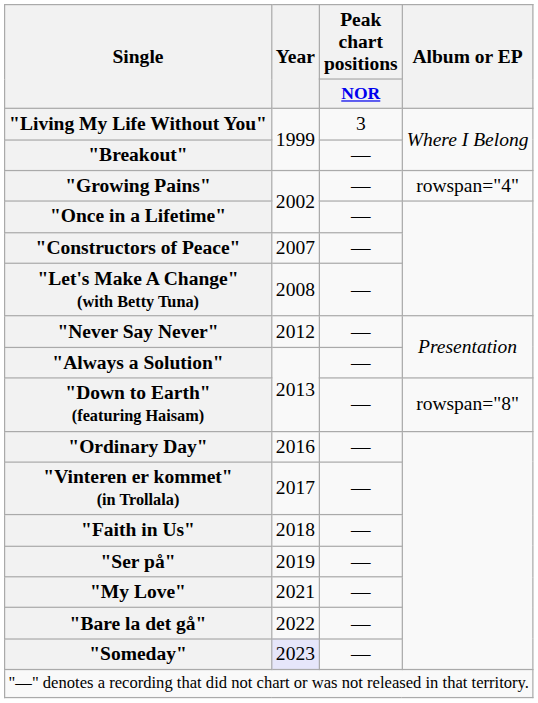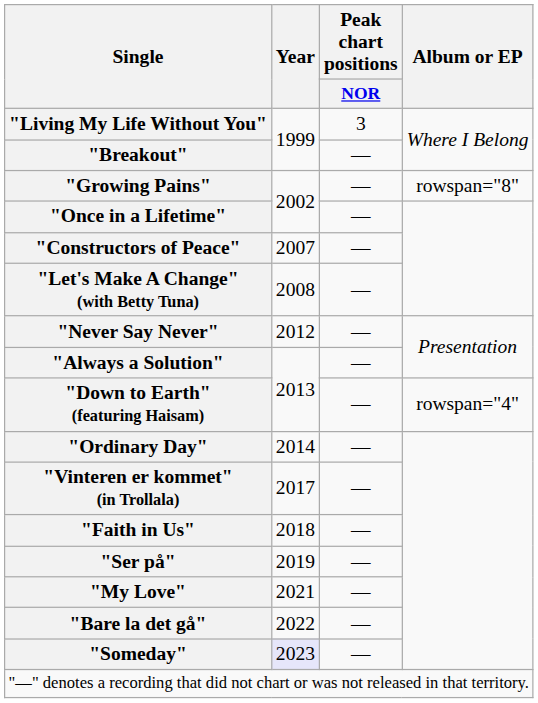(468, 185) rowspan="4" -> (468, 185) rowspan="8"
(468, 404) rowspan="8" -> (468, 404) rowspan="4"
(295, 446) 2016 -> (295, 446) 2014
